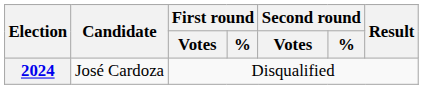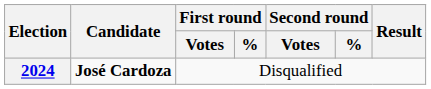(119, 71) normal -> (123, 71) bold
